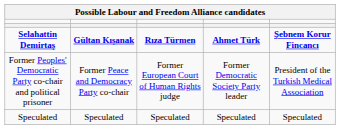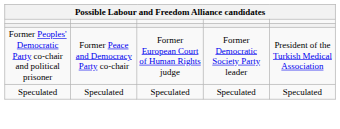- row: (38, 40)
